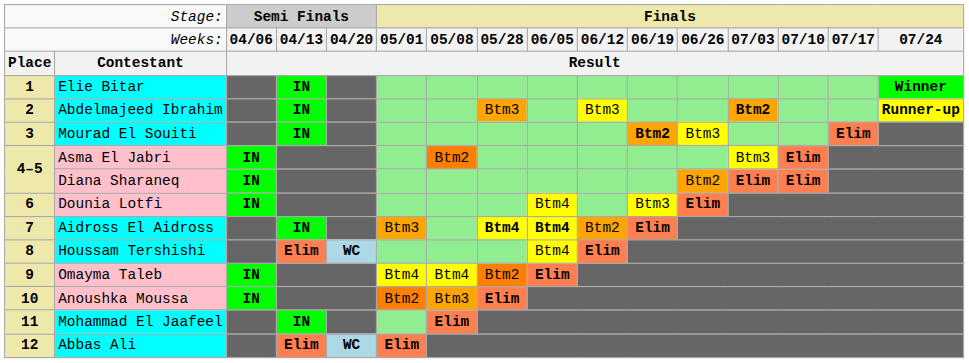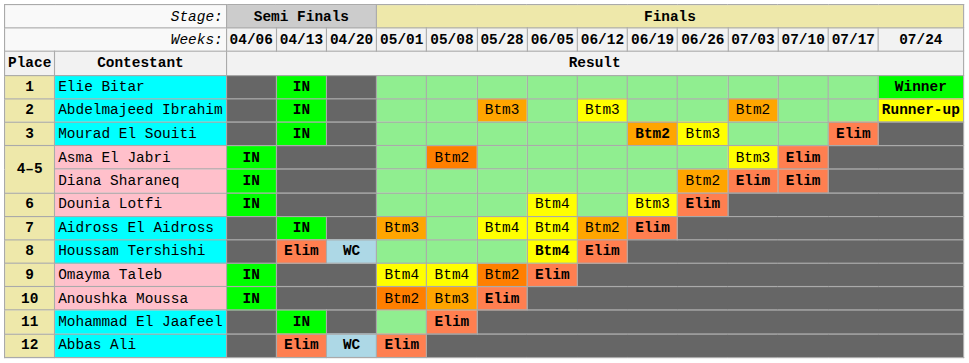(753, 110) bold -> (753, 110) normal
(502, 228) bold -> (502, 228) normal
(552, 228) bold -> (552, 228) normal
(552, 251) normal -> (552, 251) bold
